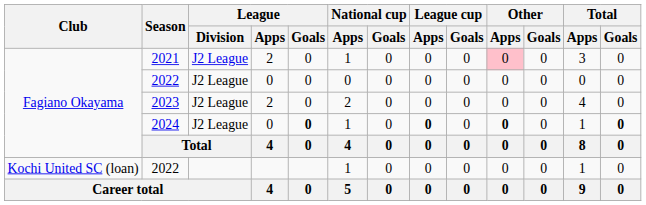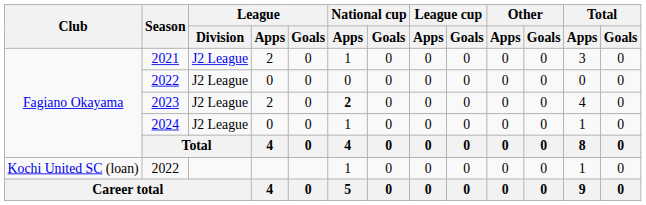(505, 59) pink background -> (505, 59) no background
(348, 102) normal -> (348, 102) bold
(308, 124) bold -> (308, 124) normal
(428, 124) bold -> (428, 124) normal
(505, 124) bold -> (505, 124) normal
(621, 124) bold -> (621, 124) normal
